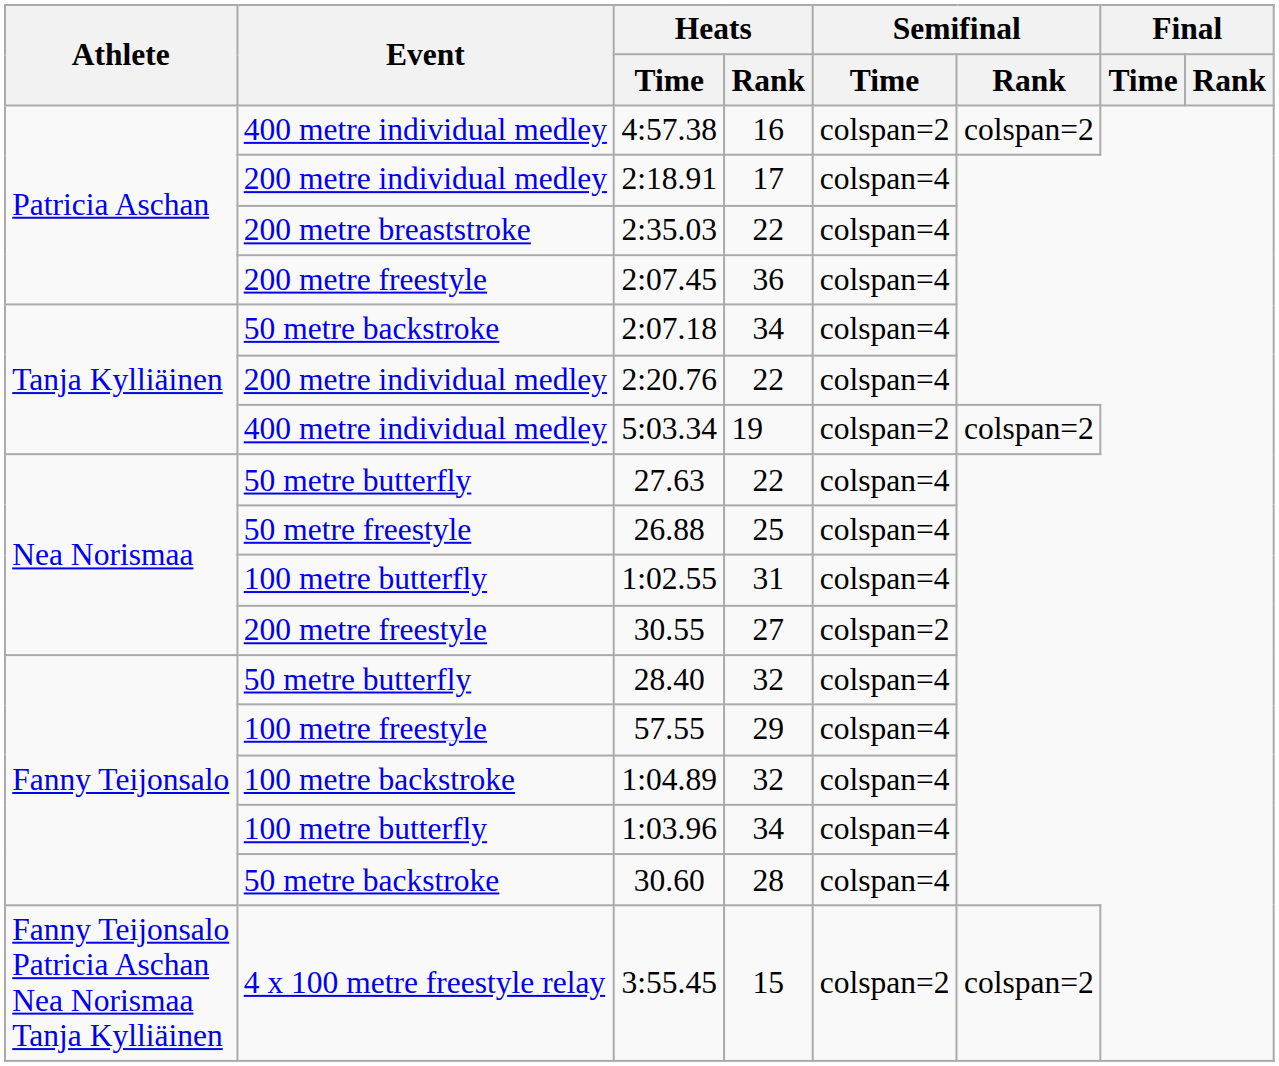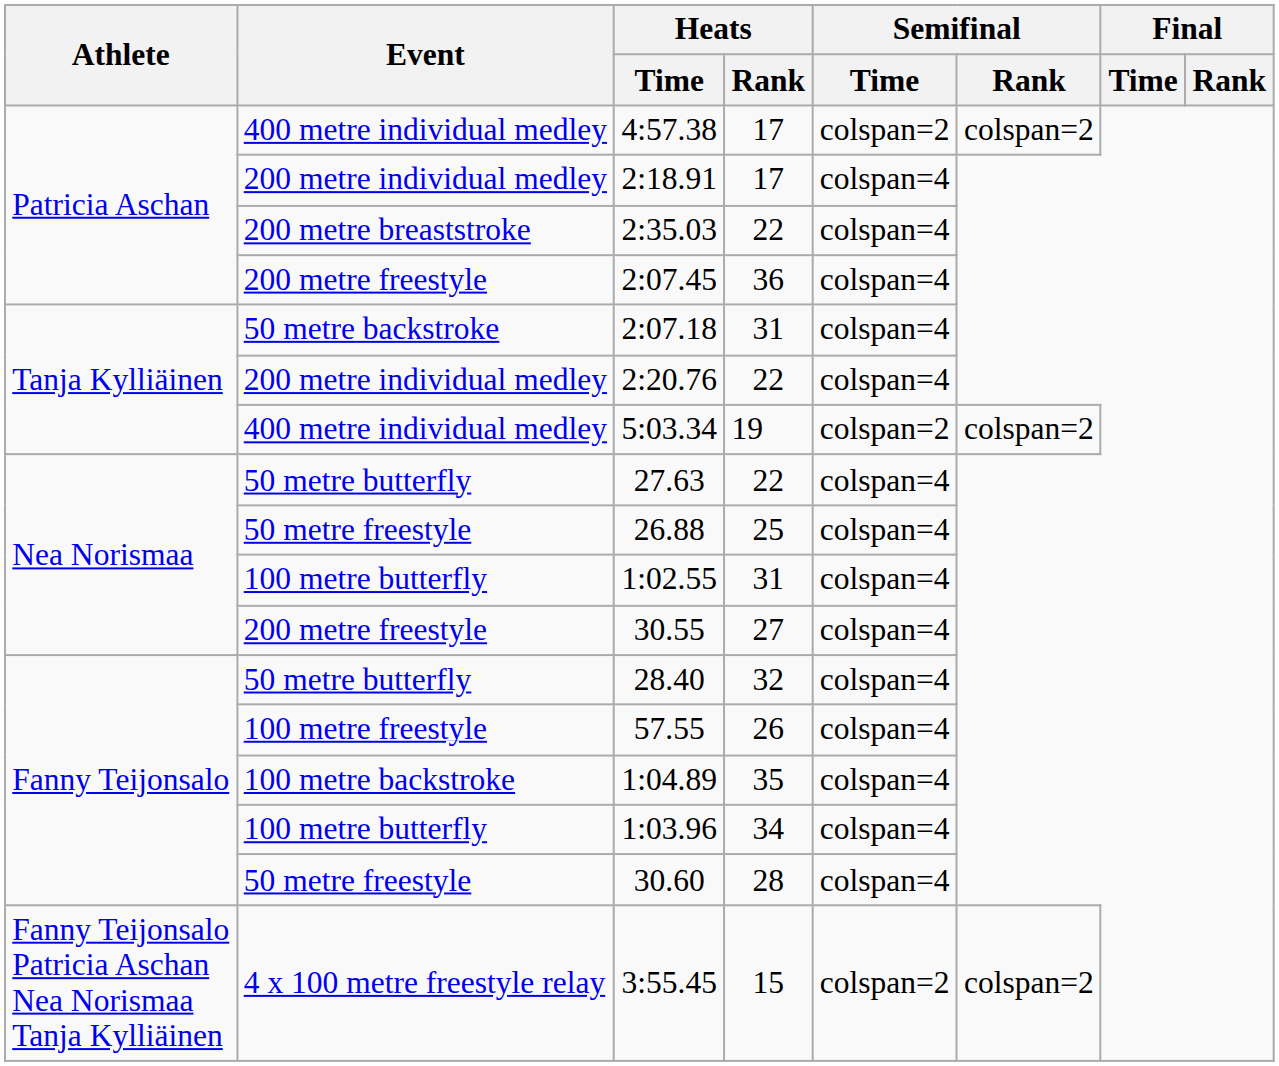(768, 129) 16 -> (768, 129) 17
(768, 329) 34 -> (768, 329) 31
(885, 629) colspan=2 -> (885, 629) colspan=4
(768, 729) 29 -> (768, 729) 26
(768, 779) 32 -> (768, 779) 35
(372, 879) 50 metre backstroke -> (358, 879) 50 metre freestyle
